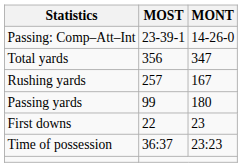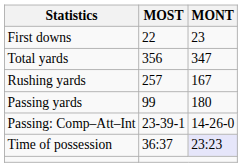rows swapped: (39, 123) <-> (72, 37)
(207, 145) no background -> (207, 145) lavender background
